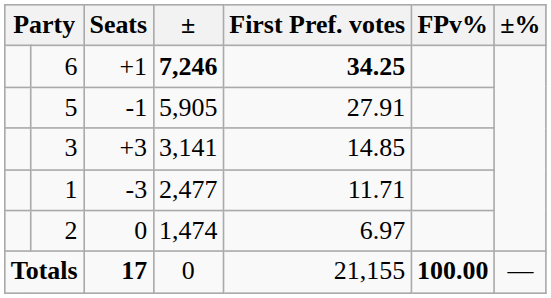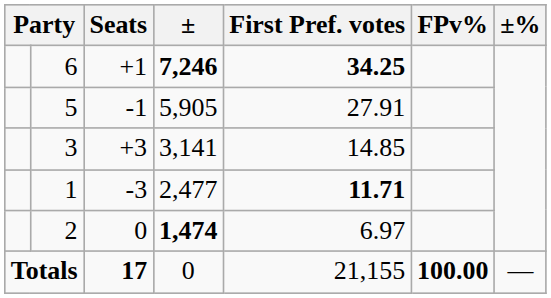(376, 189) normal -> (377, 189) bold
(188, 230) normal -> (188, 230) bold
